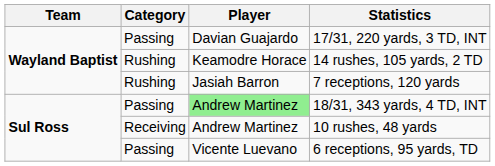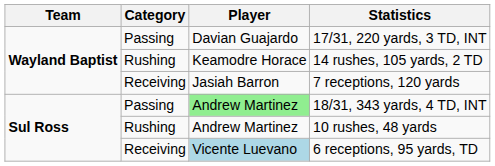(150, 82) Rushing -> (155, 82) Receiving
(155, 127) Receiving -> (150, 127) Rushing
(149, 149) Passing -> (155, 149) Receiving
(245, 149) no background -> (245, 149) lightblue background
